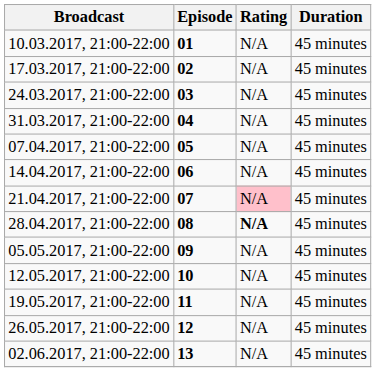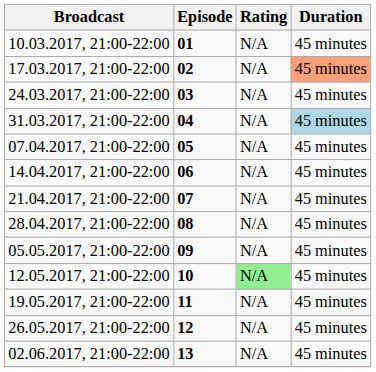(331, 69) no background -> (331, 69) lightsalmon background
(331, 120) no background -> (331, 120) lightblue background
(254, 198) pink background -> (254, 198) no background
(254, 224) bold -> (254, 224) normal
(254, 276) no background -> (254, 276) lightgreen background
